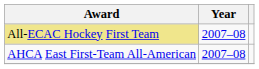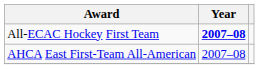(83, 34) khaki background -> (83, 34) no background
(224, 34) normal -> (224, 34) bold
